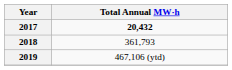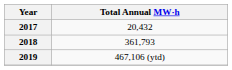(140, 27) bold -> (140, 27) normal
